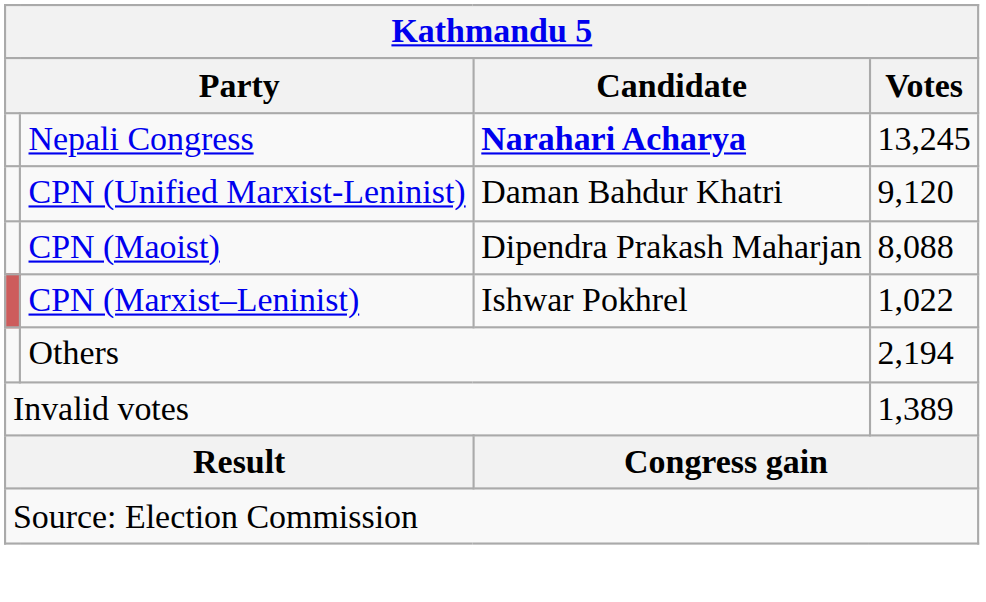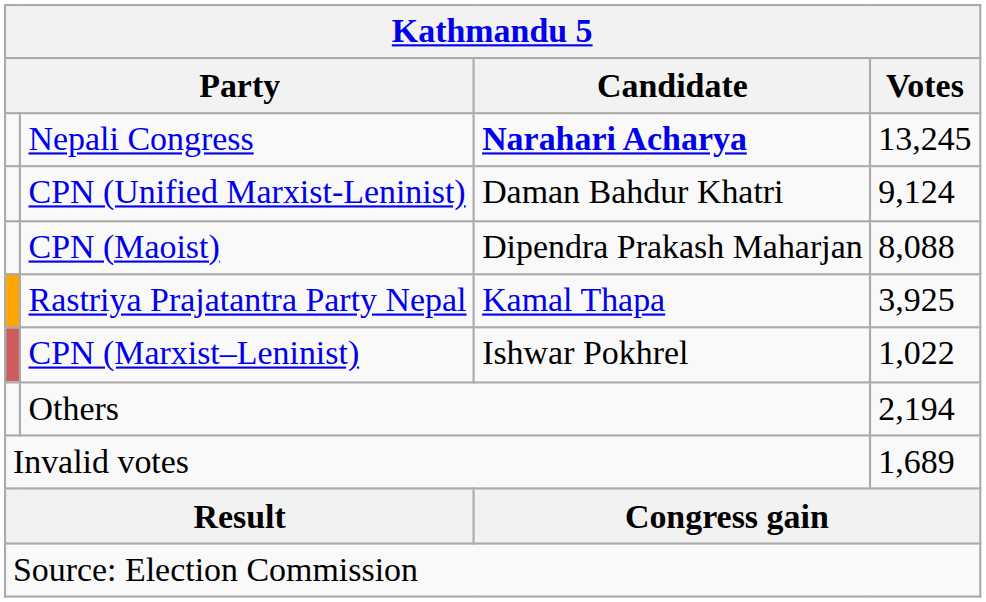(916, 192) 9,120 -> (916, 192) 9,124
+ row: (248, 300)
(916, 407) 1,389 -> (916, 461) 1,689
